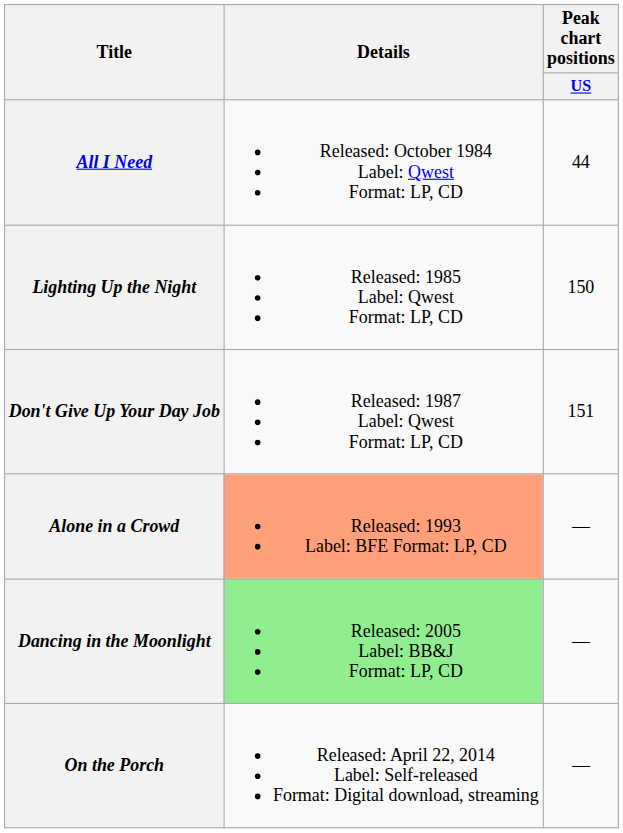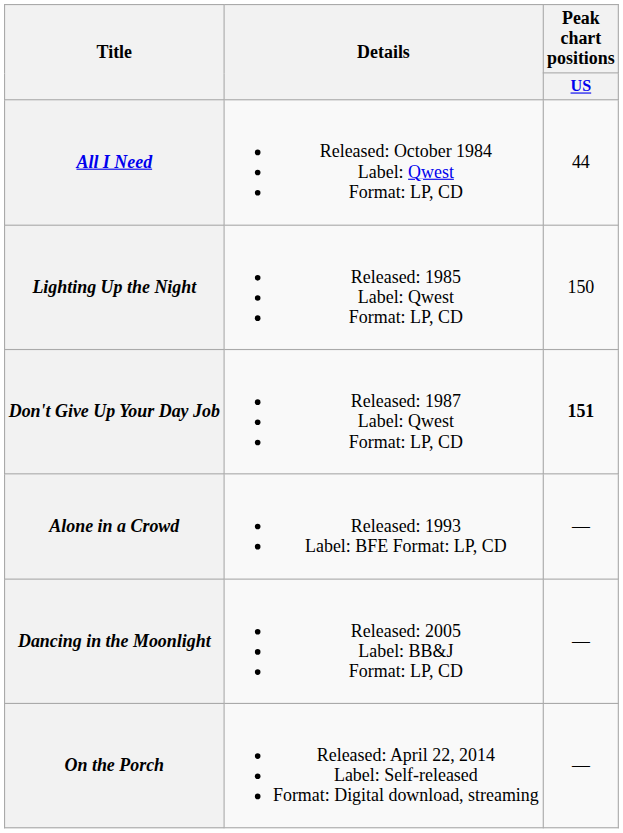(581, 411) normal -> (581, 411) bold
(383, 536) lightsalmon background -> (383, 536) no background
(383, 651) lightgreen background -> (383, 651) no background
